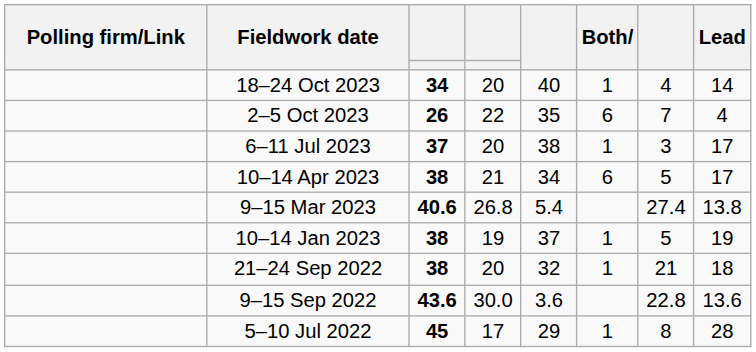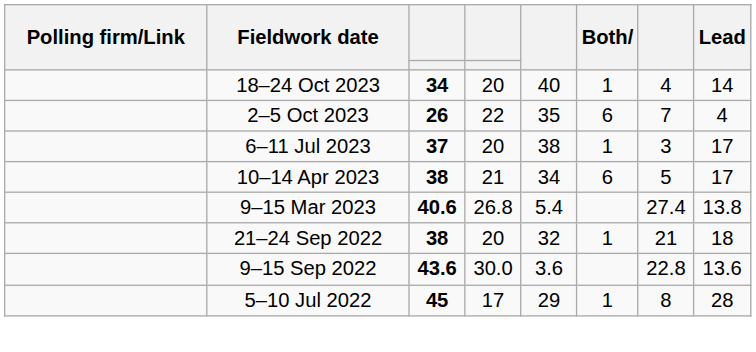- row: (308, 238)
